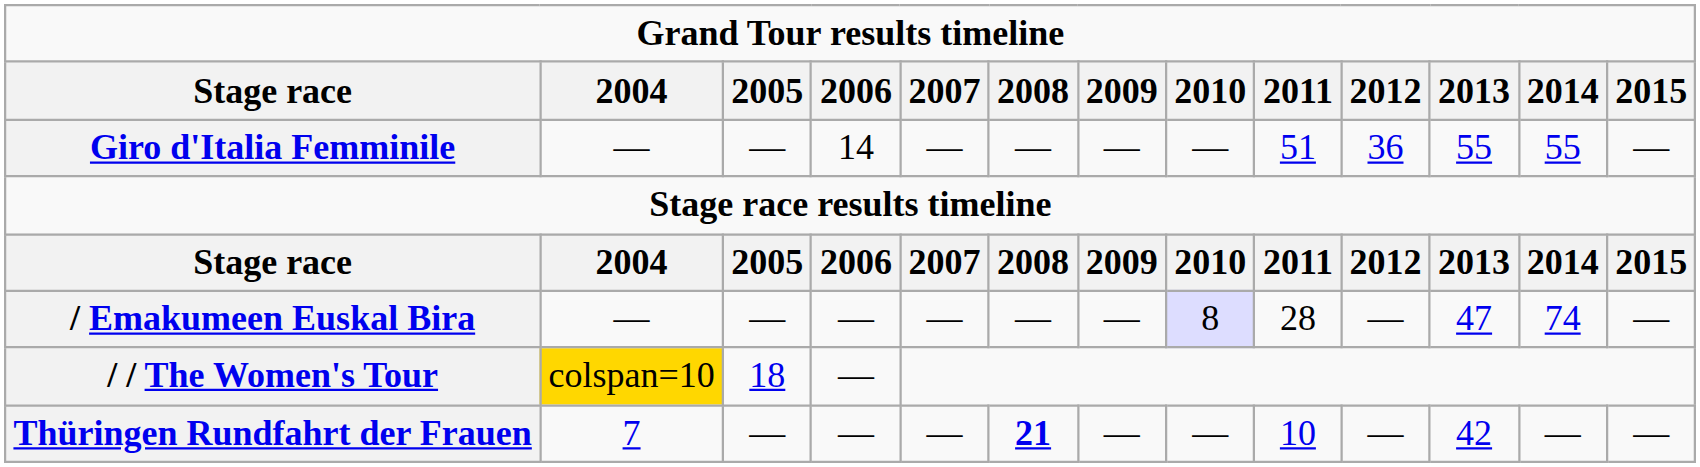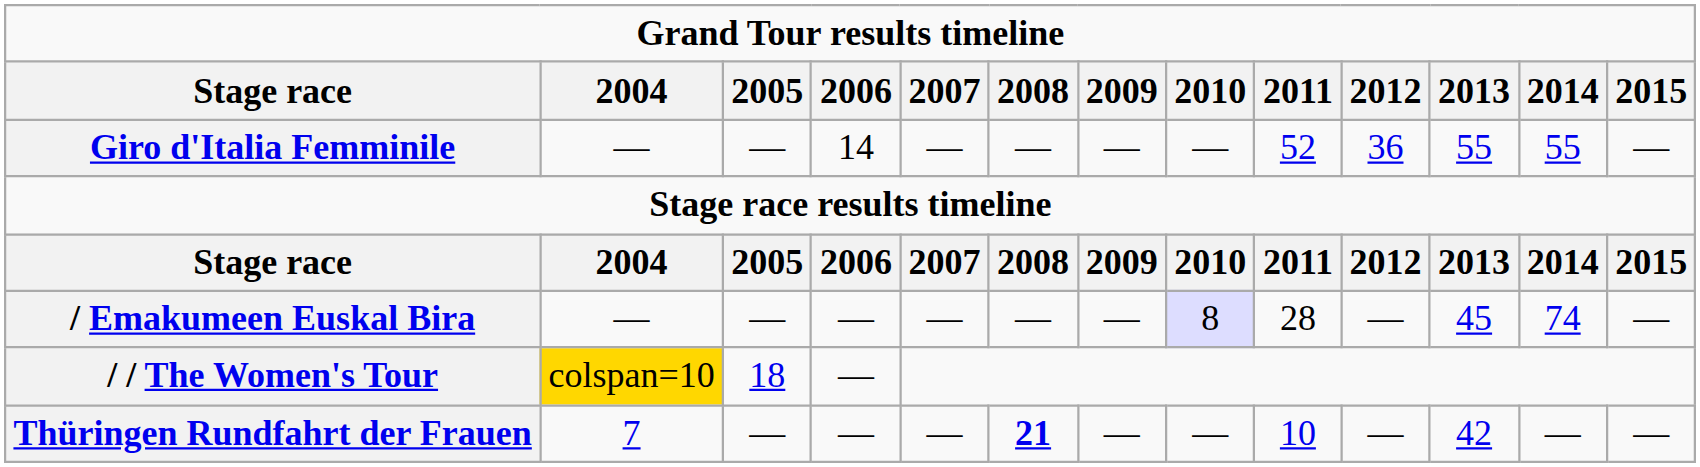(1298, 147) 51 -> (1298, 147) 52
(1474, 318) 47 -> (1474, 318) 45
